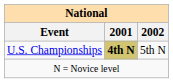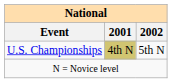(121, 50) bold -> (120, 50) normal
